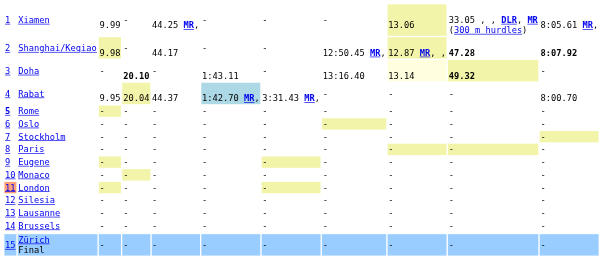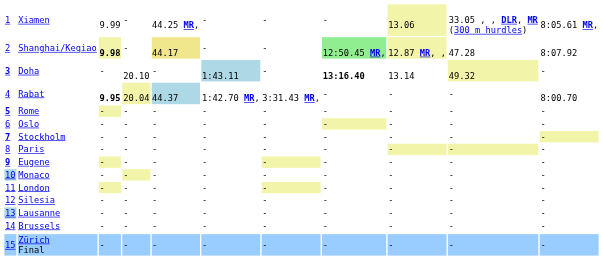(110, 53) normal -> (110, 53) bold
(165, 53) no background -> (165, 53) khaki background
(354, 53) no background -> (354, 53) lightgreen background
(462, 53) bold -> (462, 53) normal
(559, 53) bold -> (559, 53) normal
(8, 71) normal -> (8, 71) bold
(136, 76) bold -> (136, 76) normal
(220, 76) no background -> (220, 76) lightblue background
(344, 76) normal -> (344, 76) bold
(401, 76) lightyellow background -> (401, 76) no background
(462, 76) bold -> (462, 76) normal
(110, 98) normal -> (110, 98) bold
(165, 98) no background -> (165, 98) lightblue background
(231, 98) lightblue background -> (231, 98) no background
(8, 137) normal -> (8, 137) bold
(8, 162) normal -> (8, 162) bold
(10, 175) no background -> (10, 175) lightblue background
(10, 188) lightsalmon background -> (10, 188) no background
(10, 213) no background -> (10, 213) lightblue background
